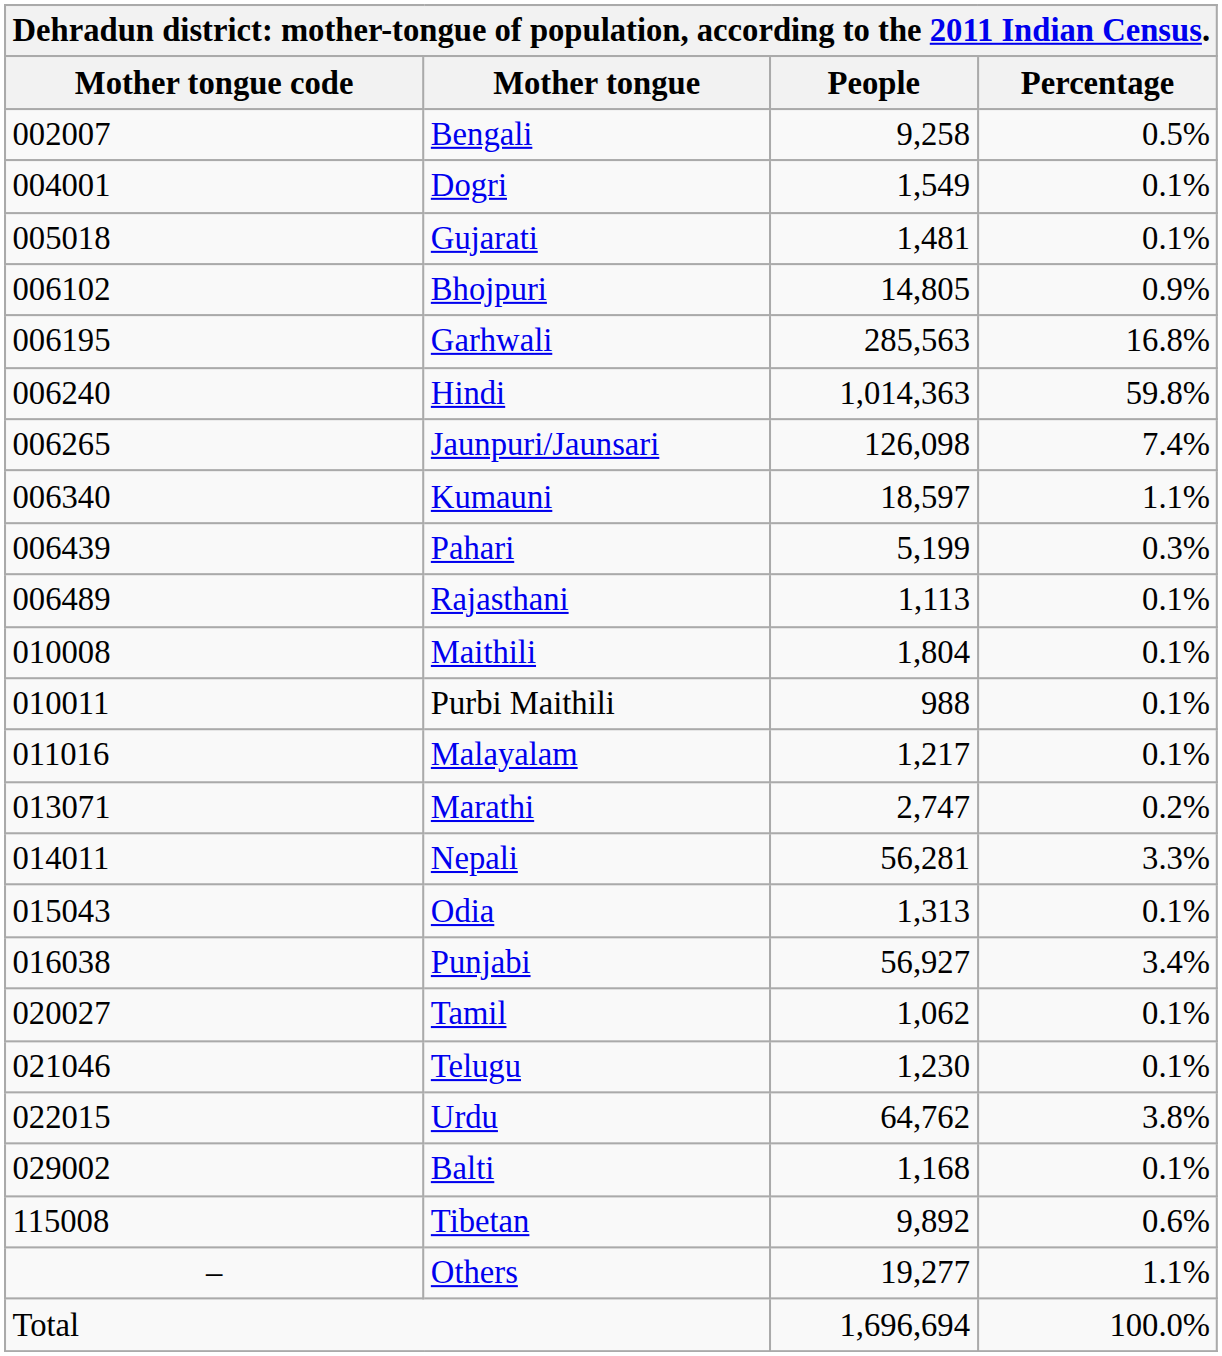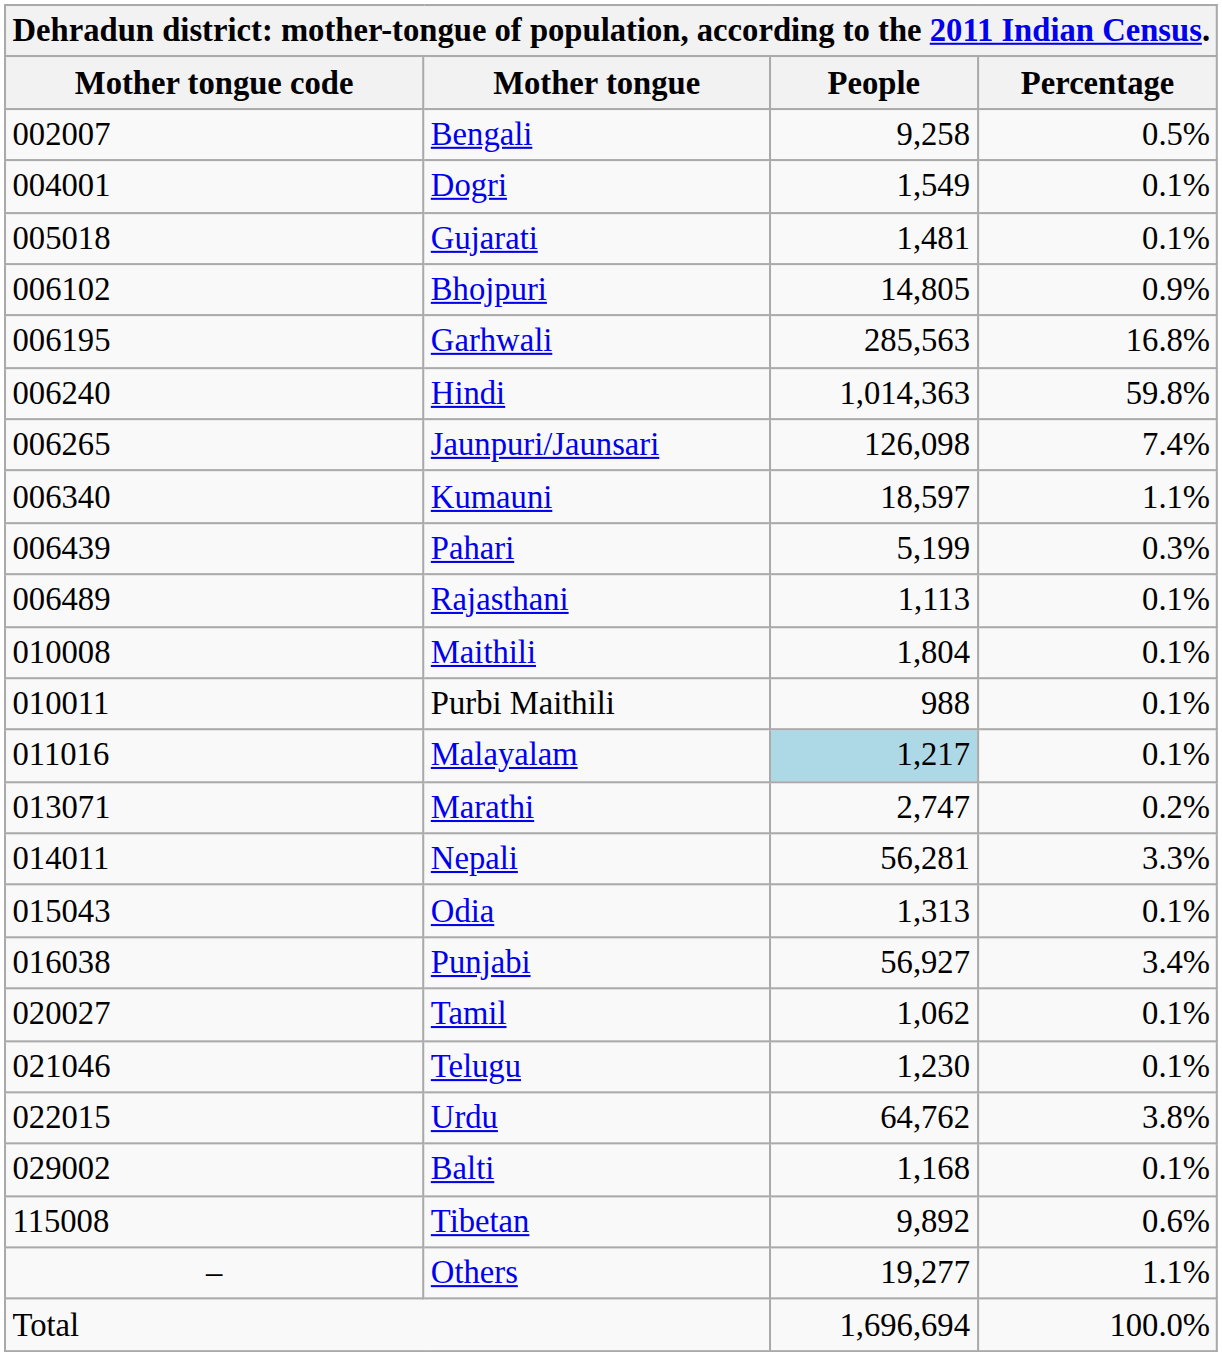(933, 755) no background -> (933, 755) lightblue background
